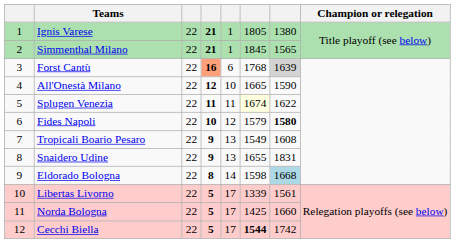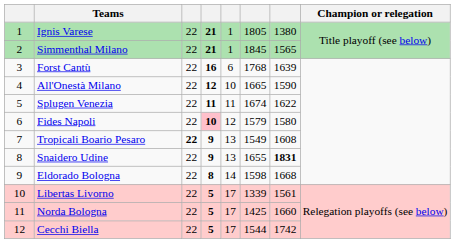(211, 67) lightsalmon background -> (211, 67) no background
(285, 67) lightgrey background -> (285, 67) no background
(255, 103) lightyellow background -> (255, 103) no background
(211, 121) no background -> (211, 121) pink background
(285, 121) bold -> (285, 121) normal
(191, 139) normal -> (191, 139) bold
(285, 157) normal -> (285, 157) bold
(285, 175) lightblue background -> (285, 175) no background
(255, 229) bold -> (255, 229) normal
